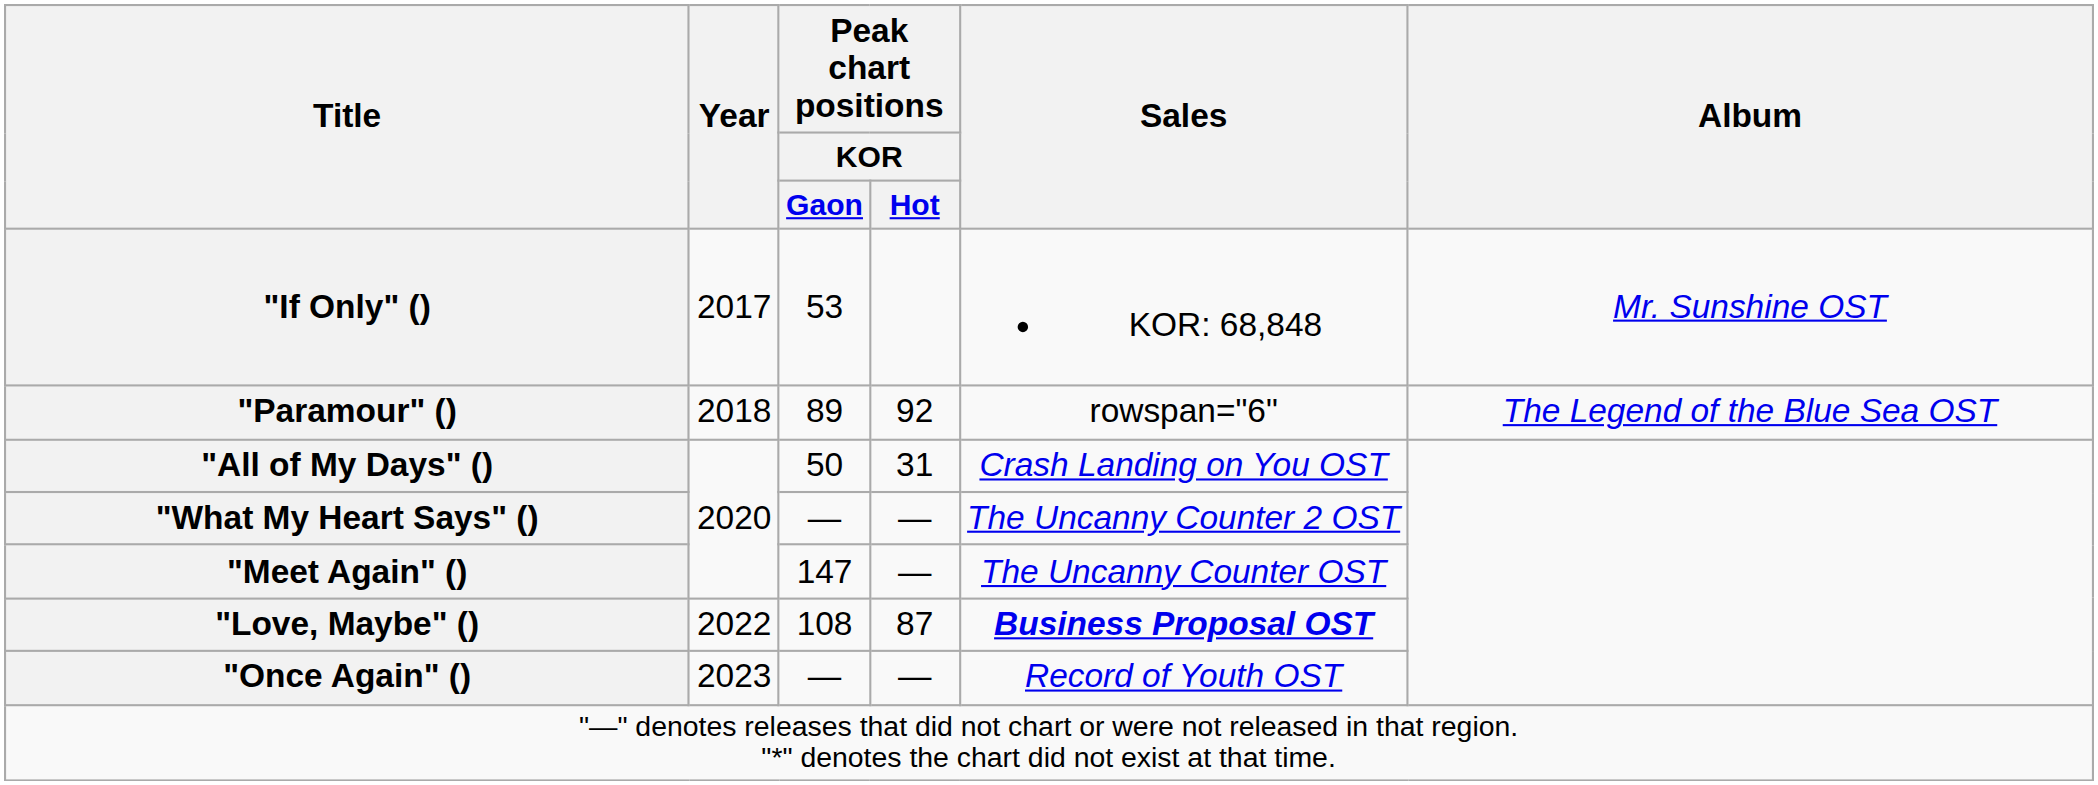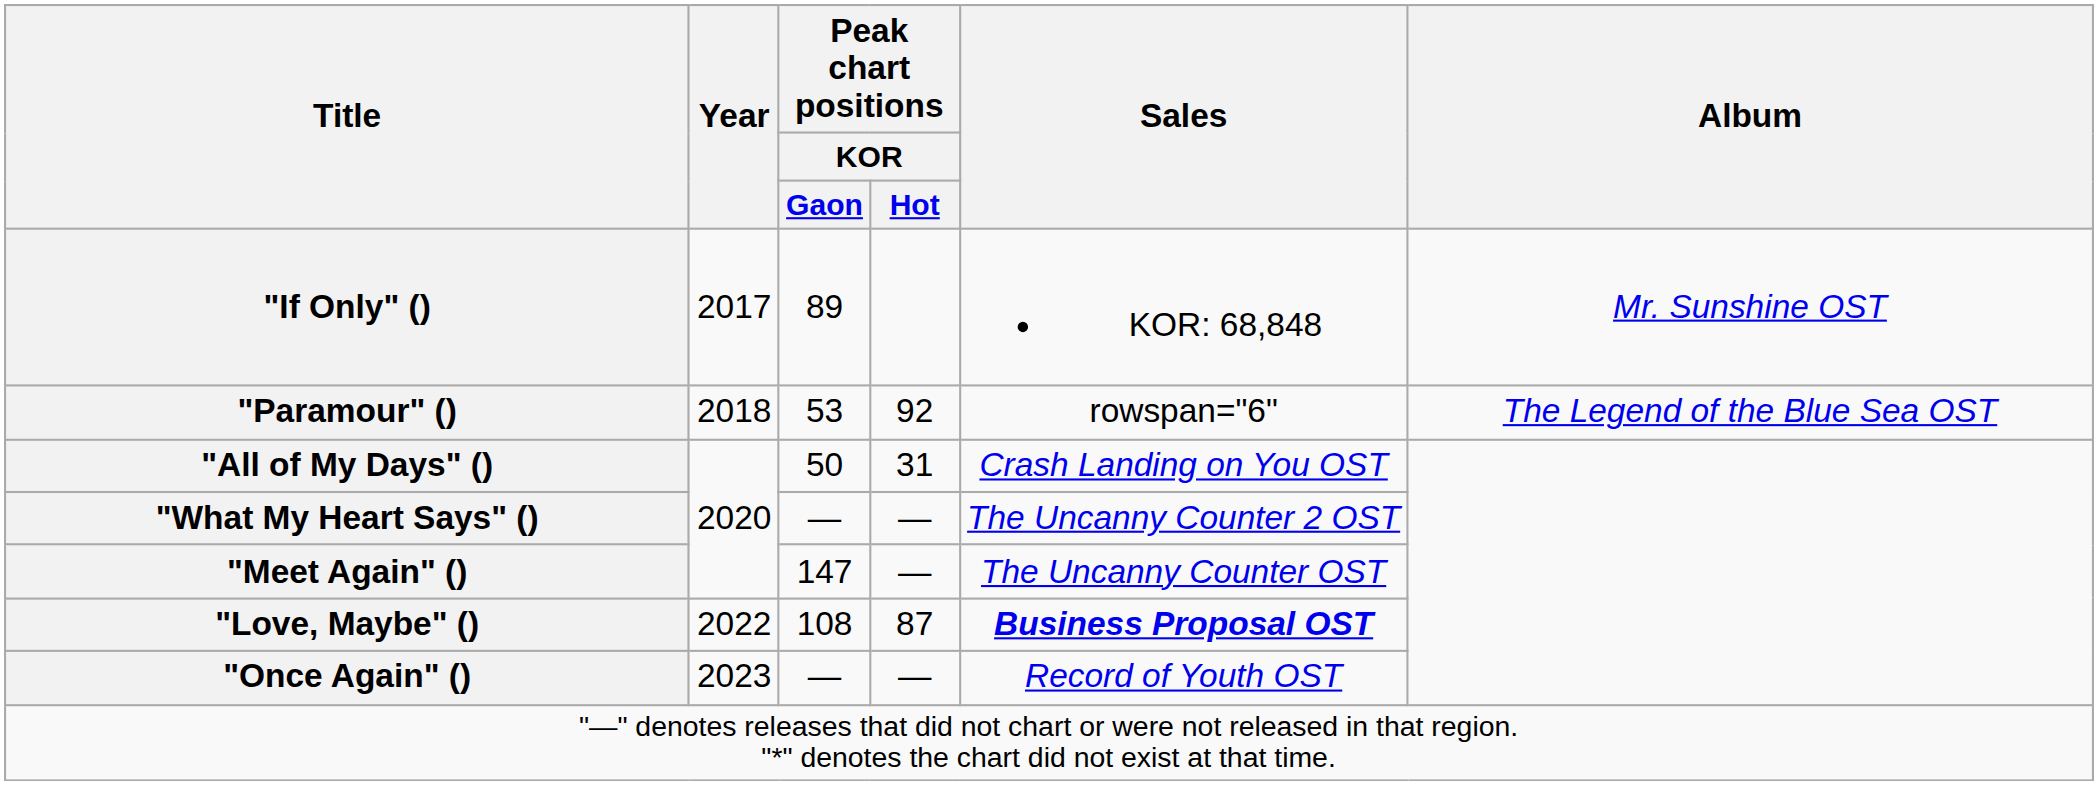(825, 306) 53 -> (825, 306) 89
(825, 411) 89 -> (825, 411) 53
